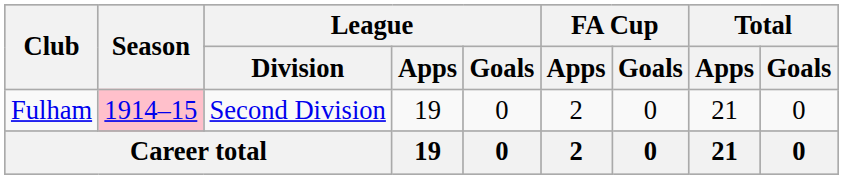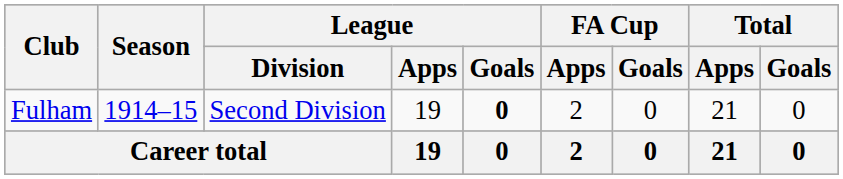(151, 109) pink background -> (151, 109) no background
(502, 109) normal -> (502, 109) bold
